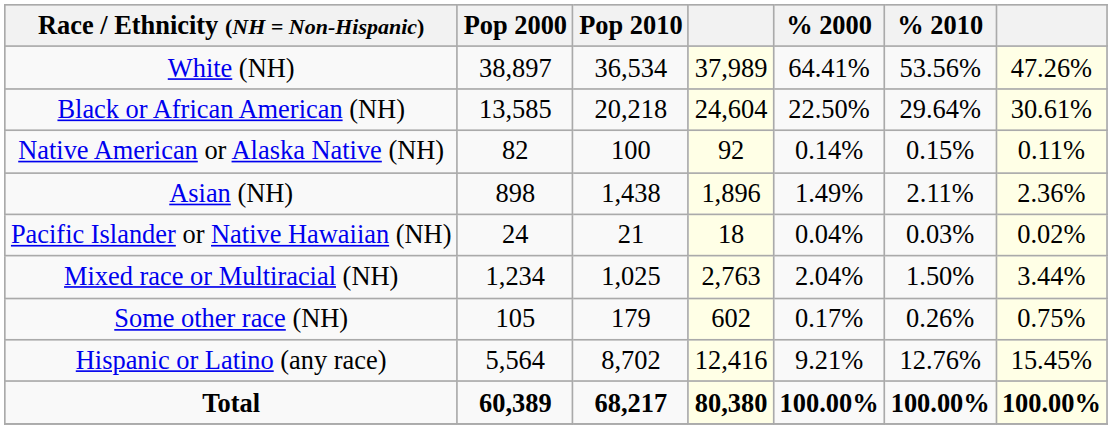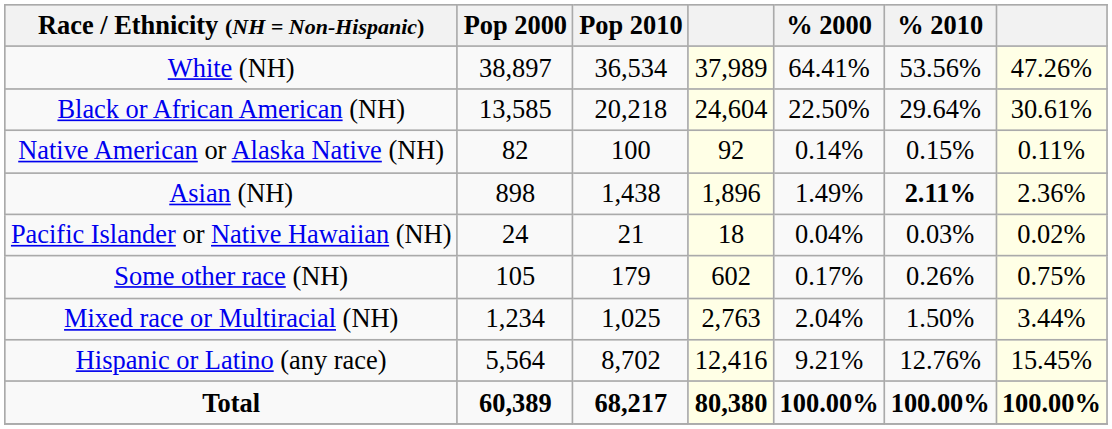(940, 192) normal -> (940, 192) bold
rows swapped: (231, 318) <-> (231, 276)
